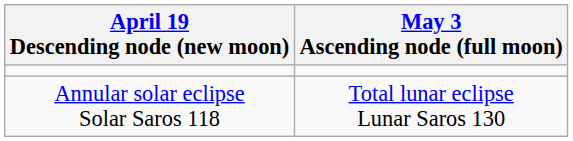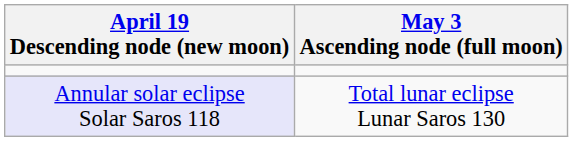(150, 105) no background -> (150, 105) lavender background
